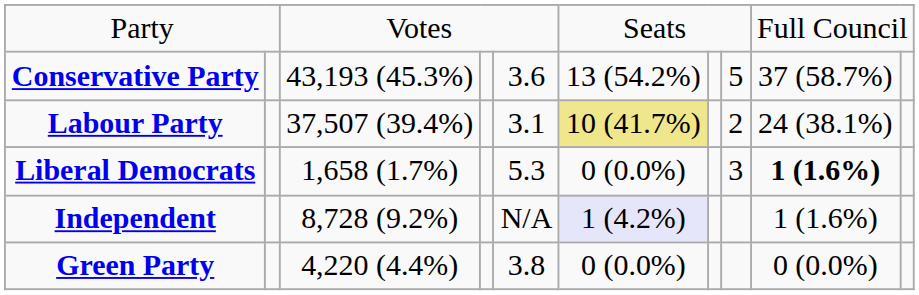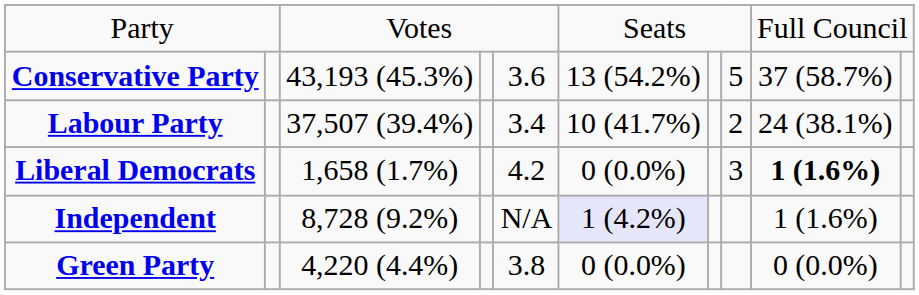(527, 123) 3.1 -> (527, 123) 3.4
(633, 123) khaki background -> (633, 123) no background
(527, 170) 5.3 -> (527, 170) 4.2
